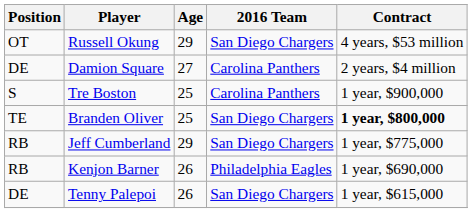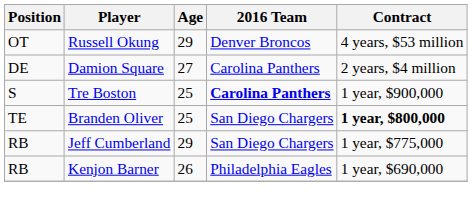(272, 42) San Diego Chargers -> (260, 42) Denver Broncos
(265, 93) normal -> (270, 93) bold
- row: (112, 194)
